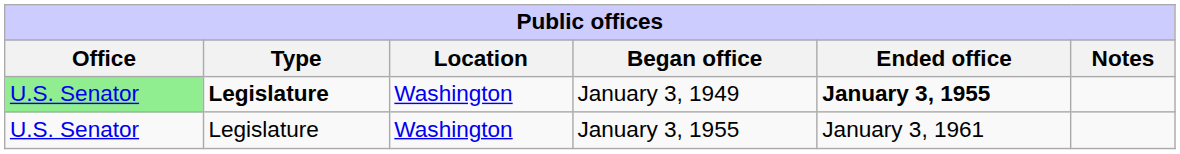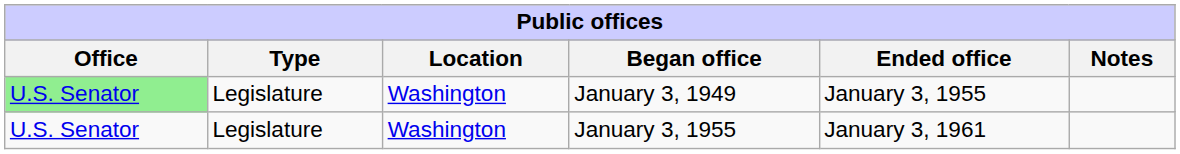(269, 93) bold -> (268, 93) normal
(906, 93) bold -> (905, 93) normal
